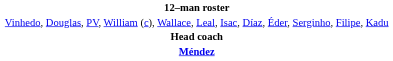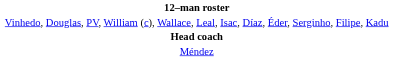(197, 51) bold -> (197, 51) normal
